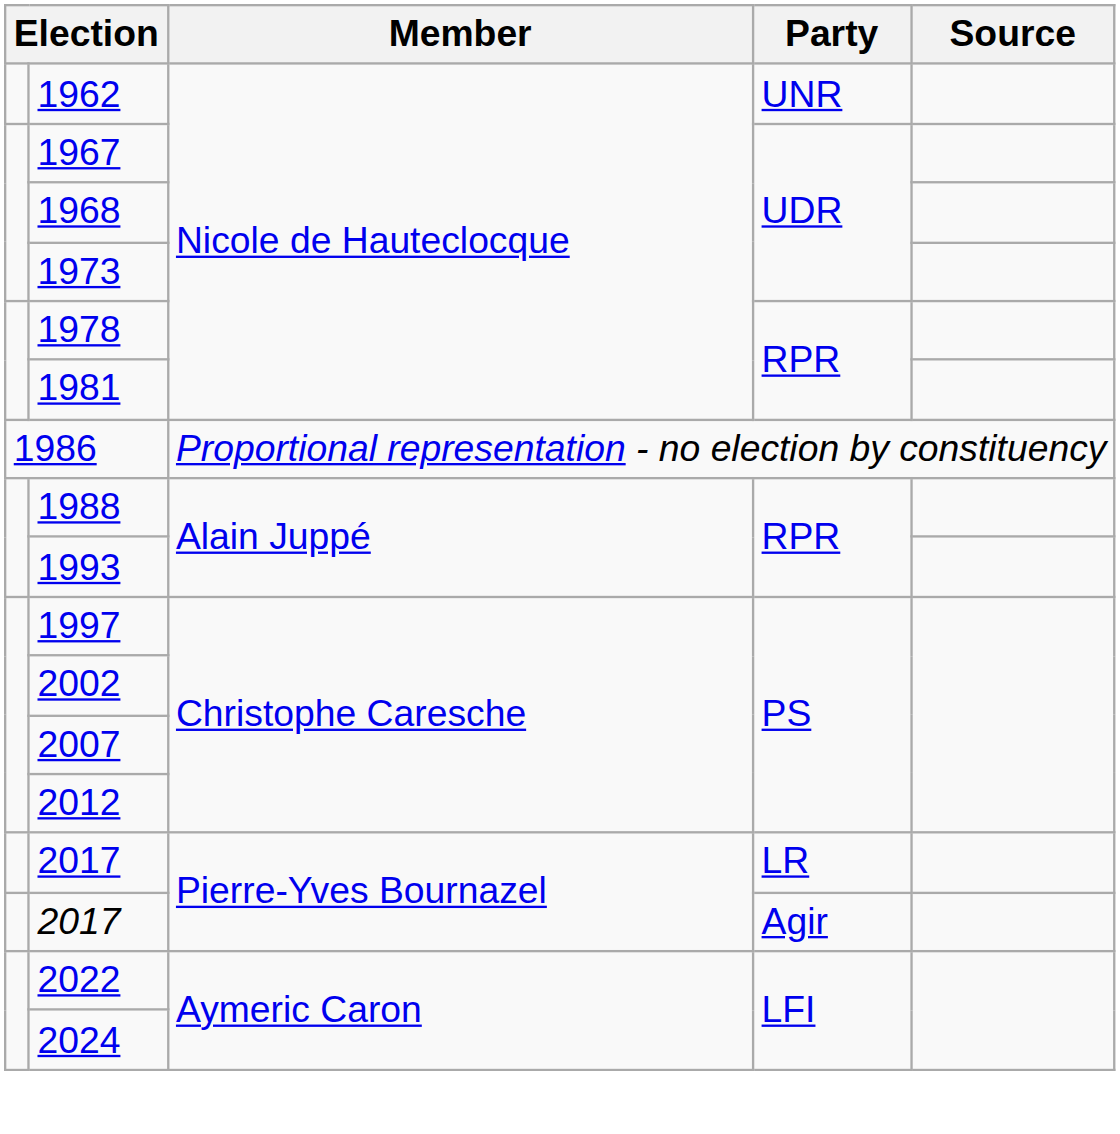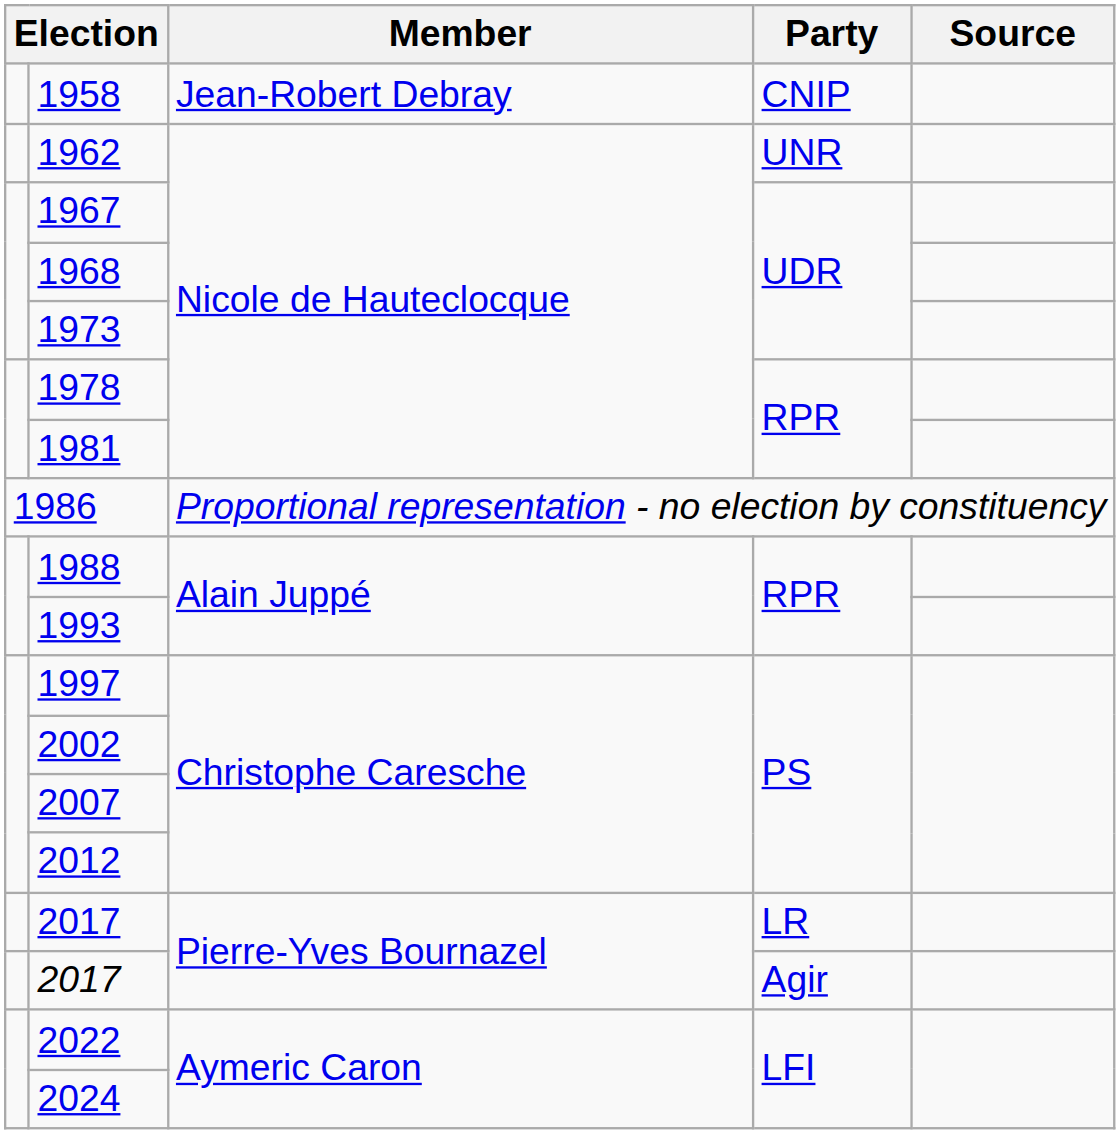+ row: (79, 93)
